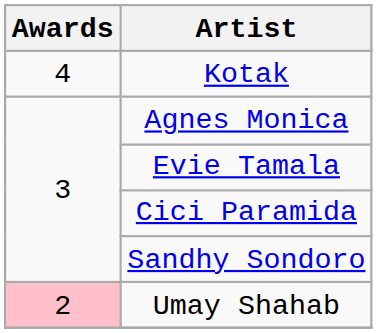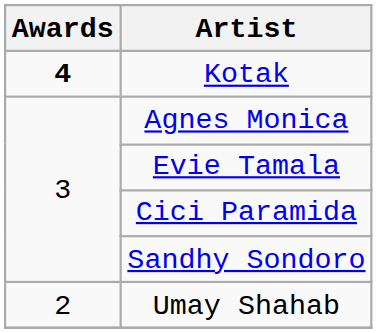(63, 74) normal -> (63, 74) bold
(63, 305) pink background -> (63, 305) no background
